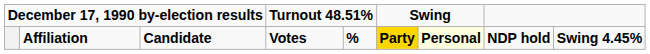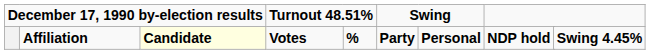(178, 37) no background -> (178, 37) lightyellow background
(397, 37) gold background -> (397, 37) no background
(451, 37) lightyellow background -> (451, 37) no background
